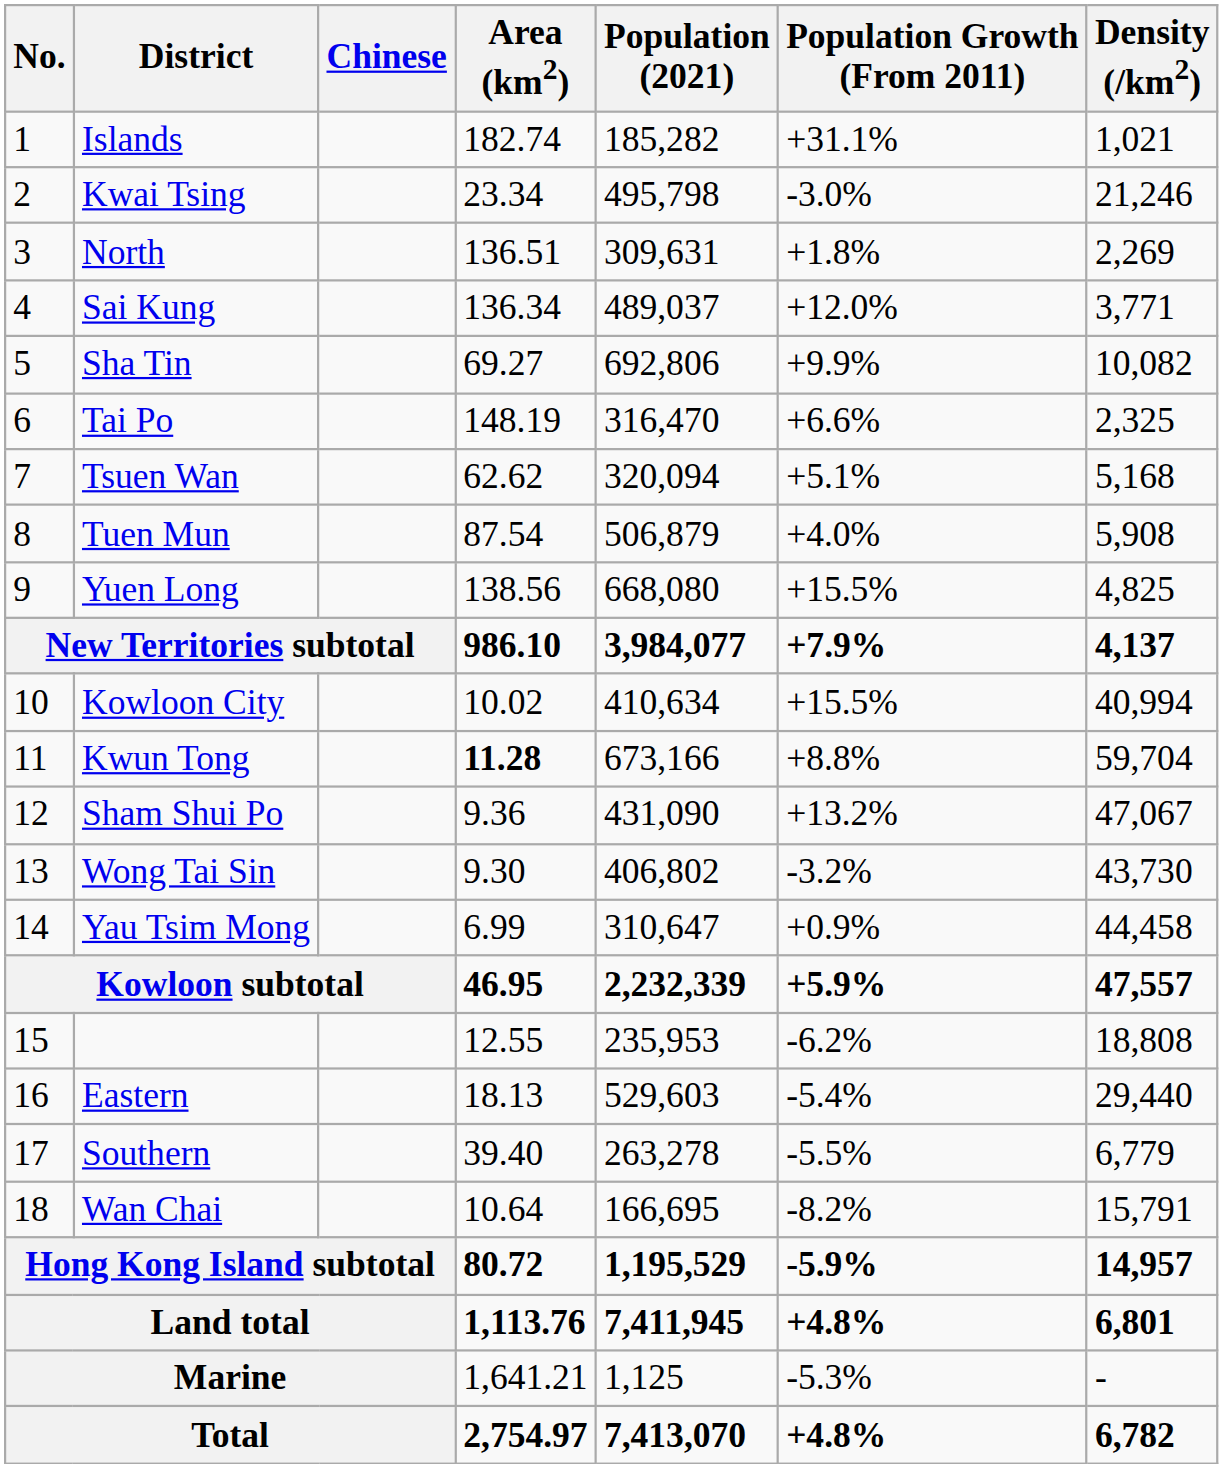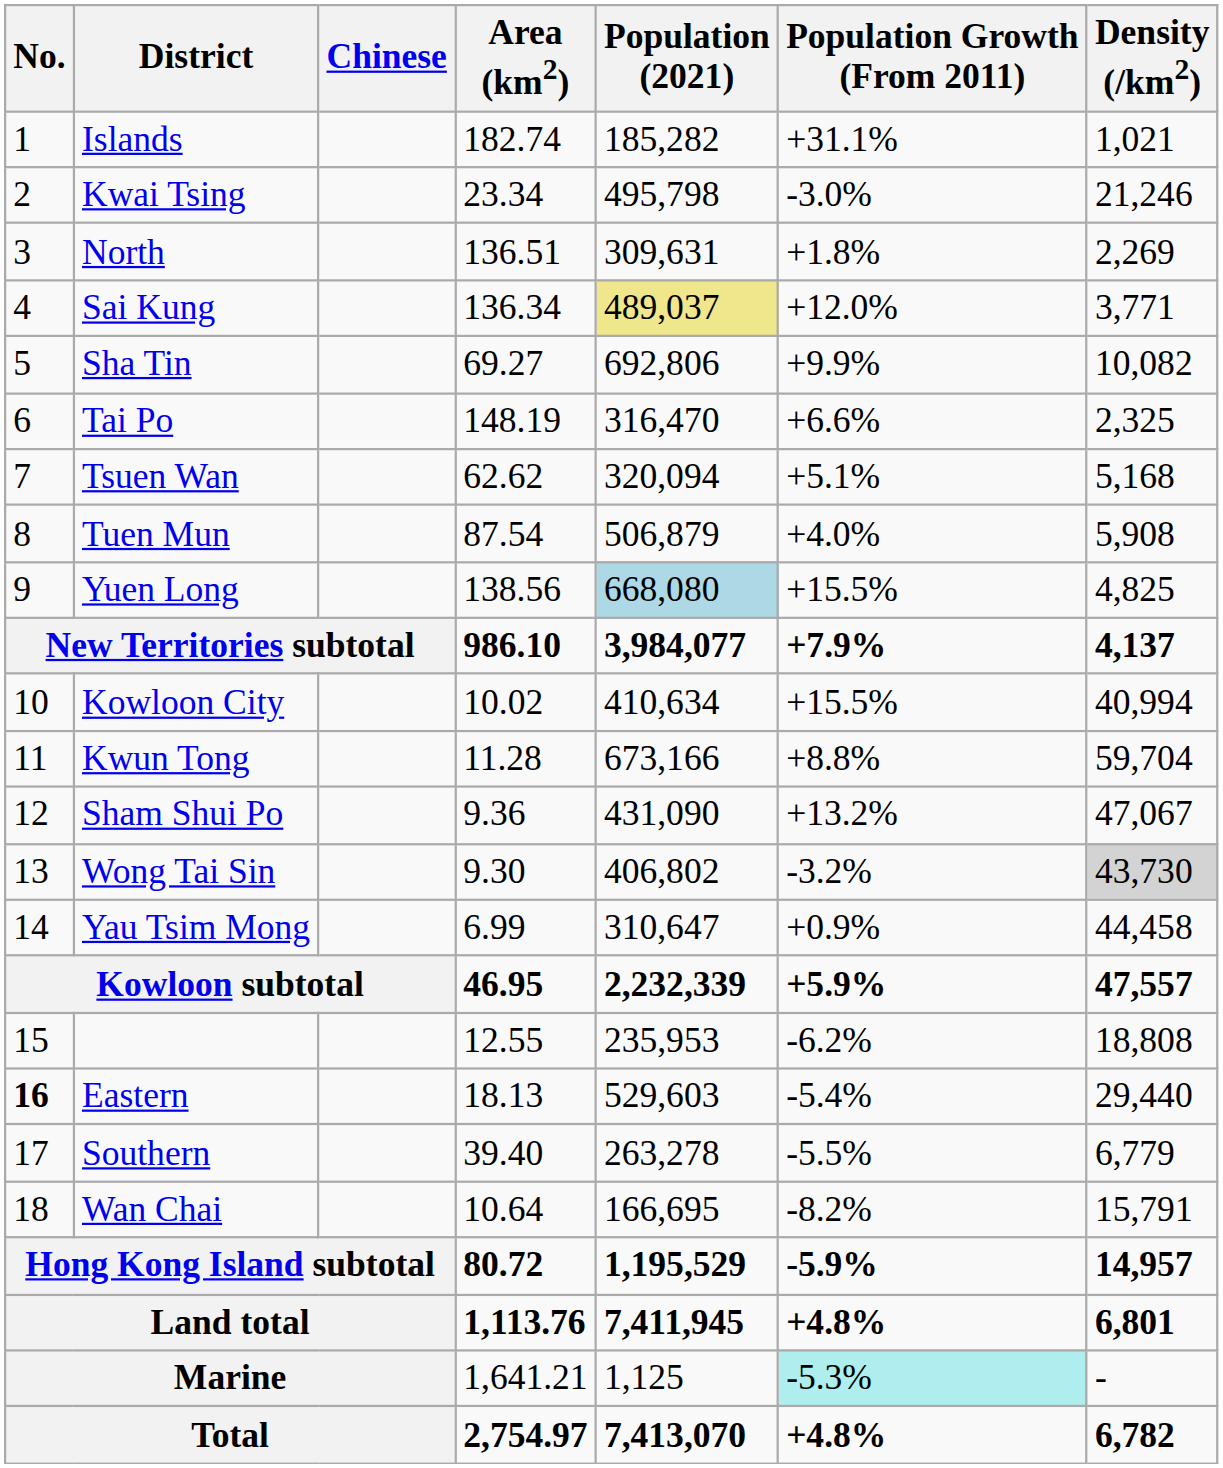(662, 307) no background -> (662, 307) khaki background
(662, 589) no background -> (662, 589) lightblue background
(502, 758) bold -> (503, 758) normal
(1144, 870) no background -> (1144, 870) lightgrey background
(31, 1096) normal -> (31, 1096) bold
(829, 1377) no background -> (829, 1377) paleturquoise background
